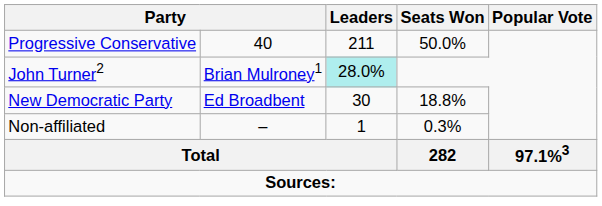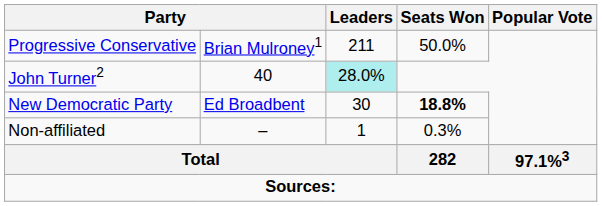(263, 43) 40 -> (263, 45) Brian Mulroney1
(263, 72) Brian Mulroney1 -> (263, 76) 40
(443, 100) normal -> (443, 104) bold
